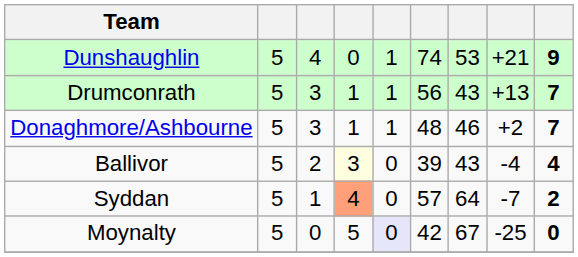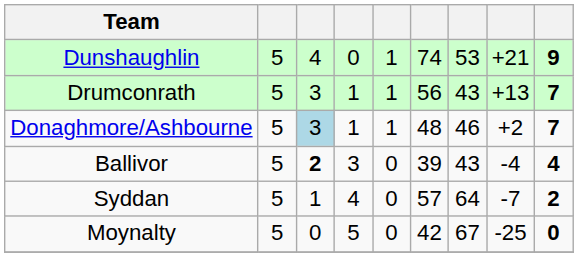(315, 127) no background -> (315, 127) lightblue background
(315, 163) normal -> (315, 163) bold
(353, 163) lightyellow background -> (353, 163) no background
(353, 198) lightsalmon background -> (353, 198) no background
(391, 233) lavender background -> (391, 233) no background
